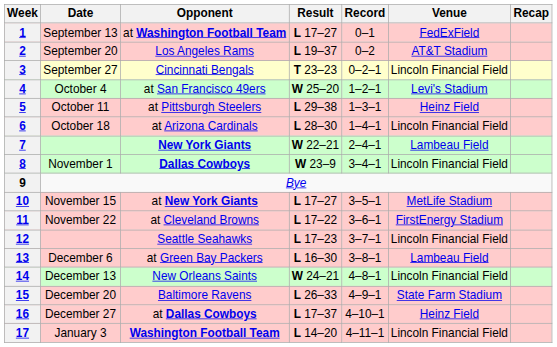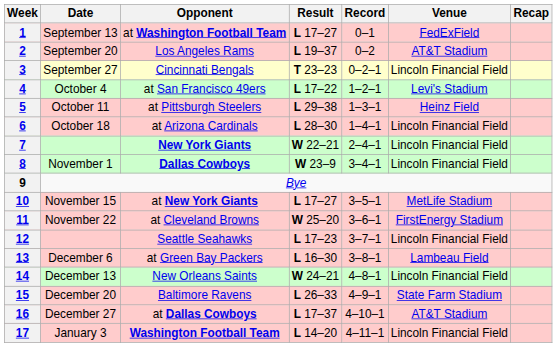(315, 88) W 25–20 -> (315, 88) L 17–22
(449, 145) Lambeau Field -> (449, 145) Lincoln Financial Field
(315, 220) L 17–22 -> (315, 220) W 25–20
(449, 314) Heinz Field -> (449, 314) AT&T Stadium
